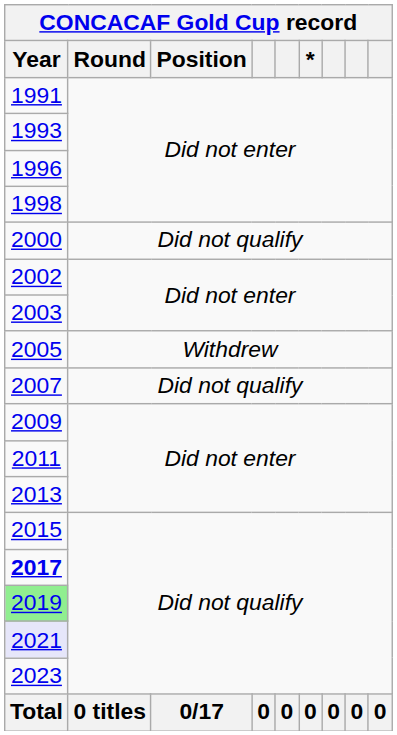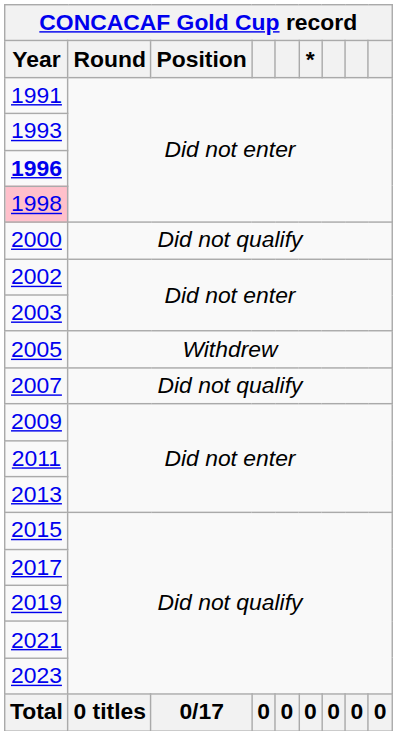(36, 167) normal -> (36, 167) bold
(36, 204) no background -> (36, 204) pink background
(36, 566) bold -> (36, 566) normal
(36, 603) lightgreen background -> (36, 603) no background
(36, 639) lavender background -> (36, 639) no background
